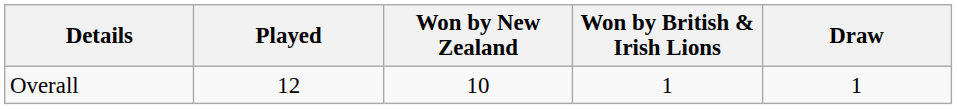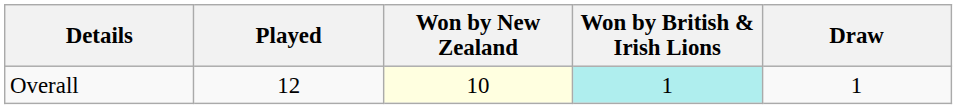(478, 84) no background -> (478, 84) lightyellow background
(667, 84) no background -> (667, 84) paleturquoise background
